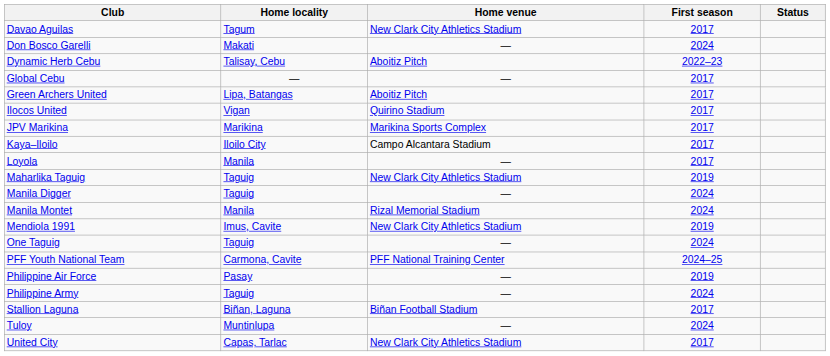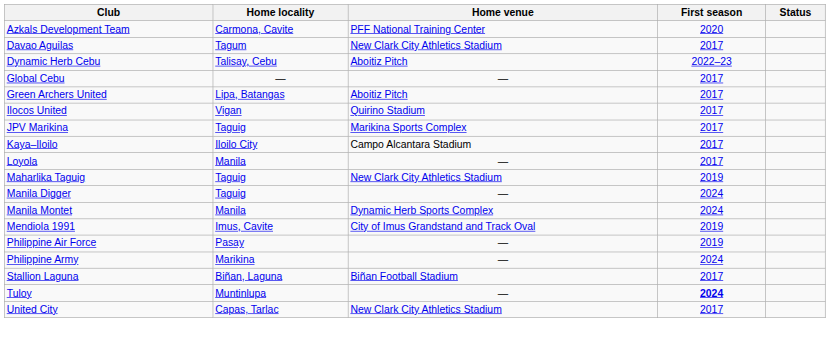+ row: (68, 29)
- row: (49, 45)
(243, 128) Marikina -> (231, 128) Taguig
(425, 210) Rizal Memorial Stadium -> (422, 210) Dynamic Herb Sports Complex
(446, 227) New Clark City Athletics Stadium -> (443, 227) City of Imus Grandstand and Track Oval
- row: (33, 243)
- row: (66, 260)
(239, 293) Taguig -> (235, 260) Marikina
(702, 326) normal -> (712, 293) bold
